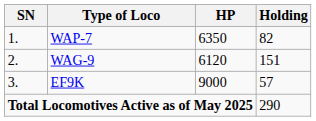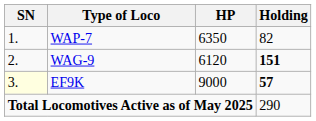(270, 60) normal -> (270, 60) bold
(13, 82) no background -> (13, 82) lightyellow background
(266, 82) normal -> (266, 82) bold
